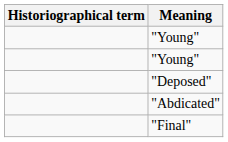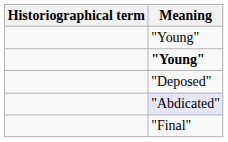(175, 59) normal -> (178, 59) bold
(186, 103) no background -> (186, 103) lavender background
